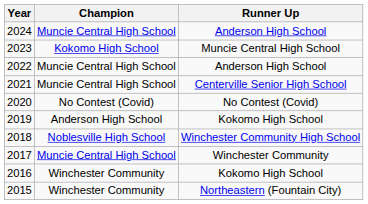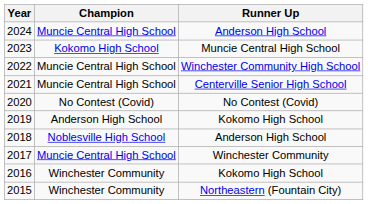(271, 66) Anderson High School -> (271, 66) Winchester Community High School
(271, 137) Winchester Community High School -> (271, 137) Anderson High School
